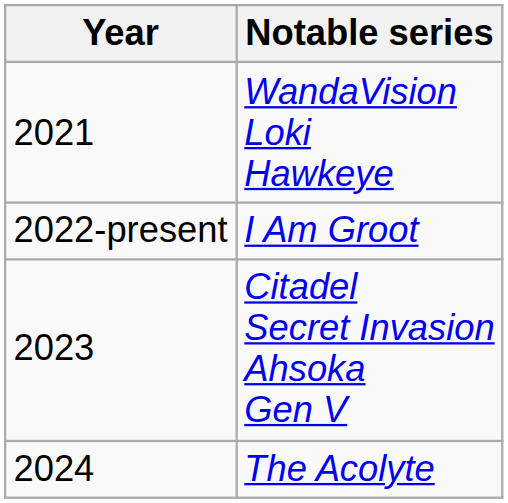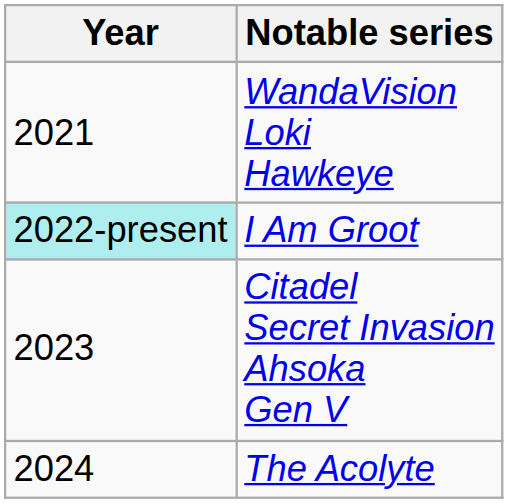(121, 230) no background -> (121, 230) paleturquoise background
